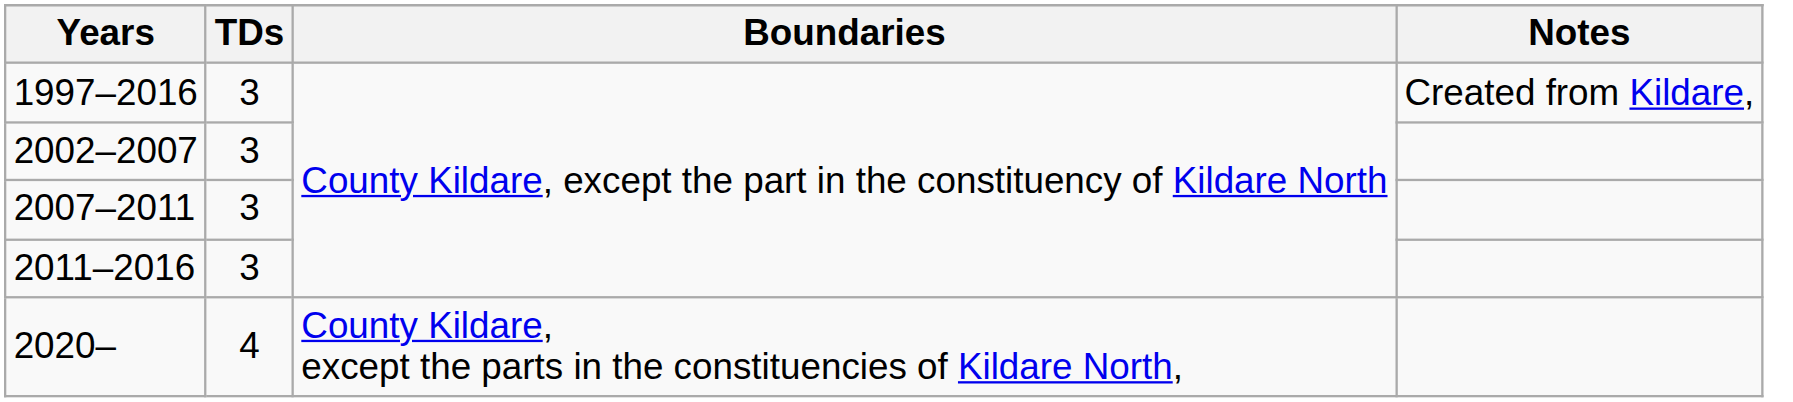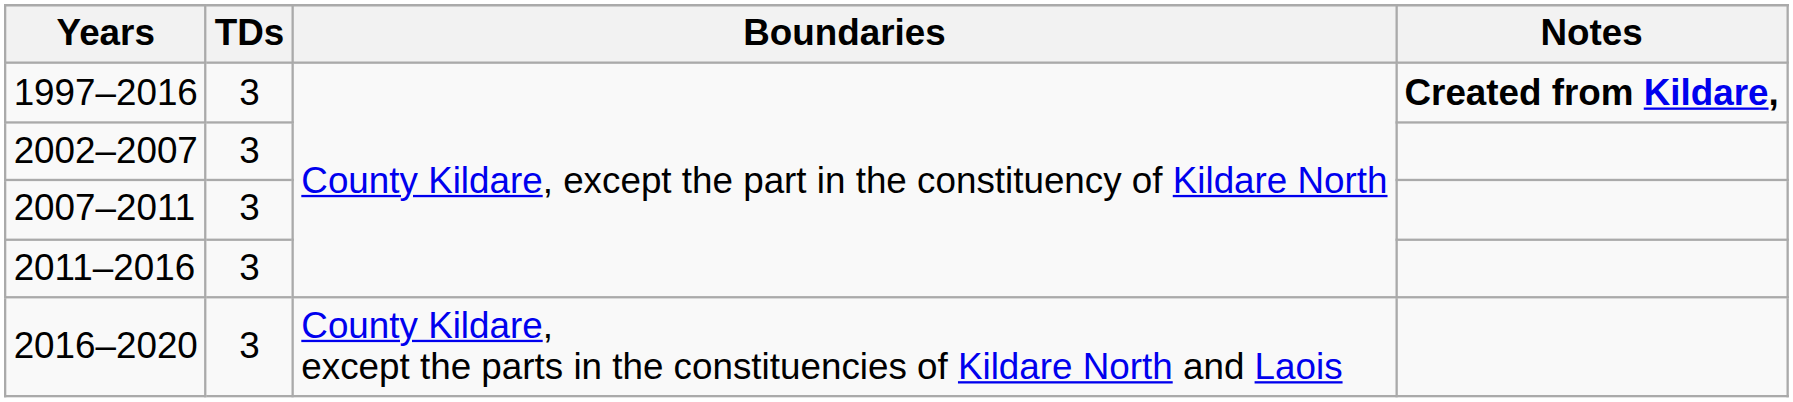(1579, 92) normal -> (1592, 92) bold
+ row: (106, 346)
- row: (65, 346)
